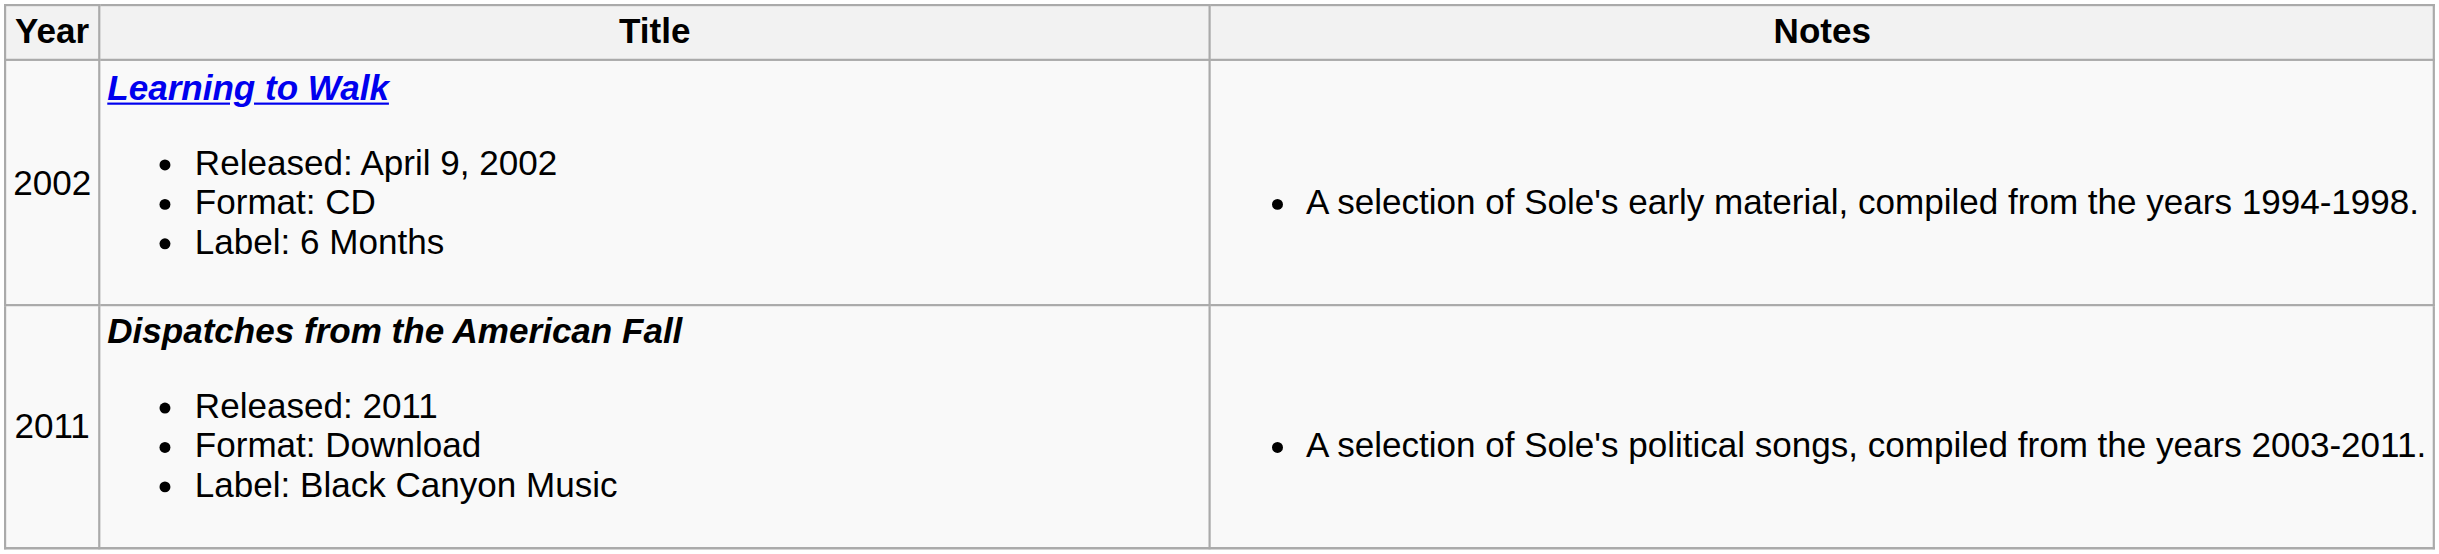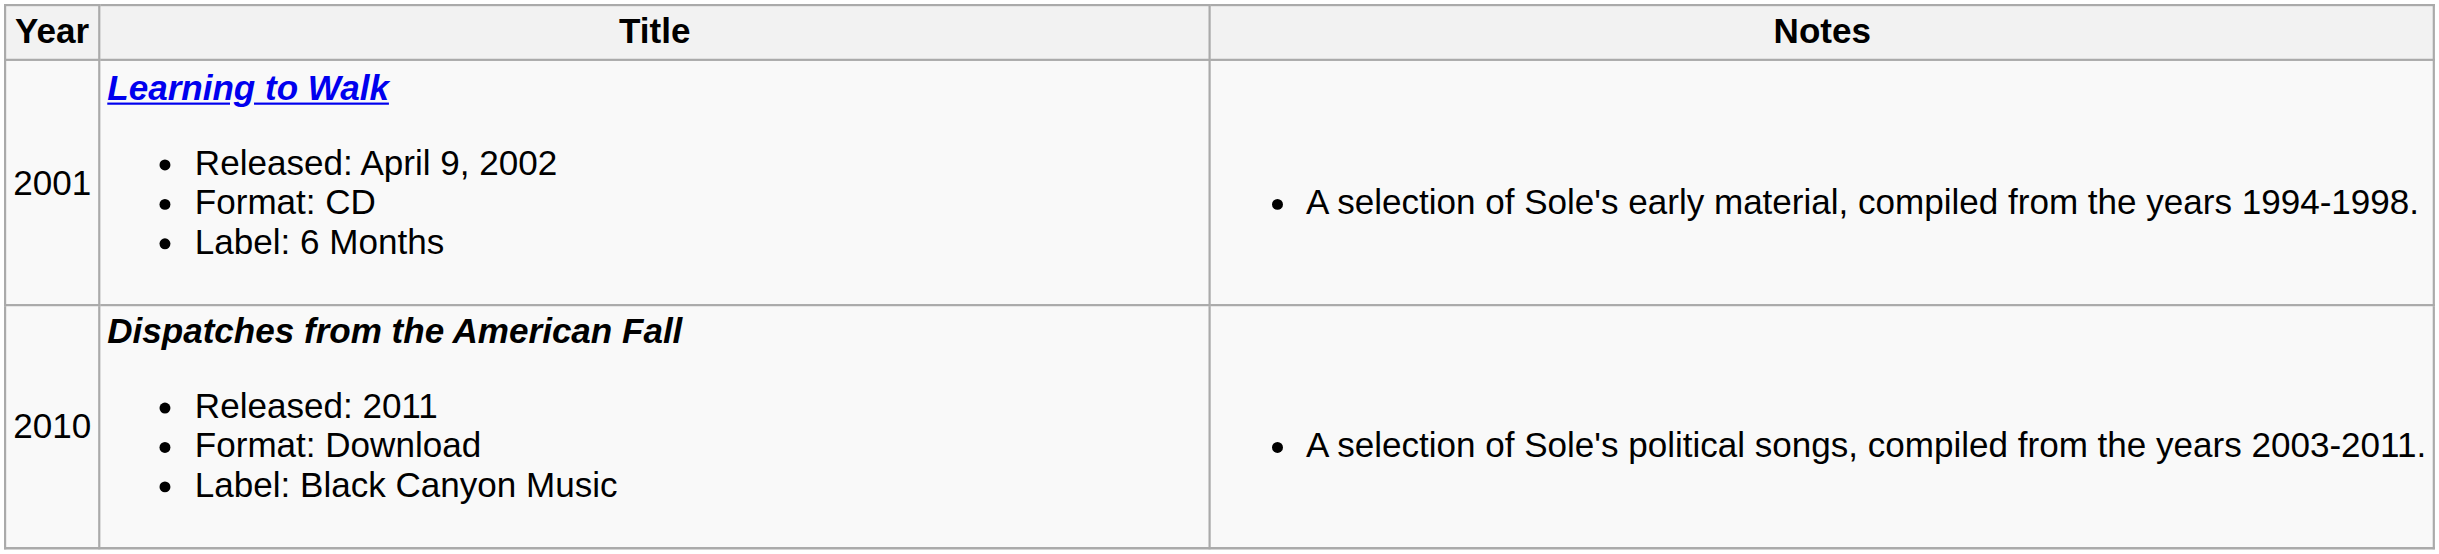(52, 182) 2002 -> (52, 182) 2001
(52, 425) 2011 -> (52, 425) 2010
